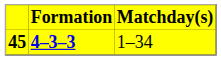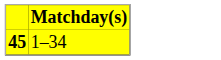- column: (71, 17)
